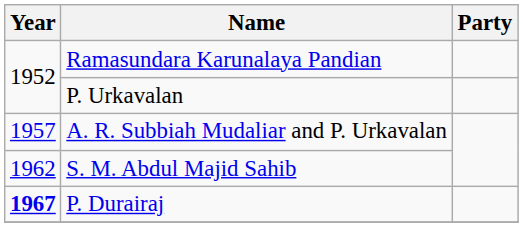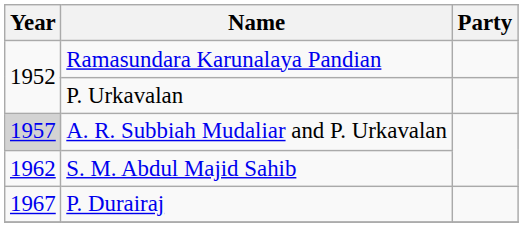(33, 131) no background -> (33, 131) lightgrey background
(33, 204) bold -> (33, 204) normal
